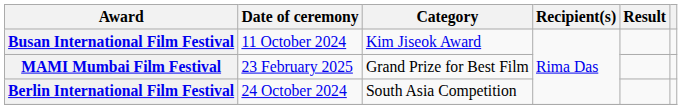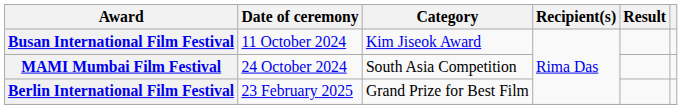(297, 66) 23 February 2025 -> (294, 66) 24 October 2024
(447, 66) Grand Prize for Best Film -> (441, 66) South Asia Competition
(294, 91) 24 October 2024 -> (297, 91) 23 February 2025
(441, 91) South Asia Competition -> (447, 91) Grand Prize for Best Film
